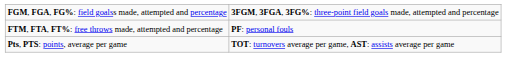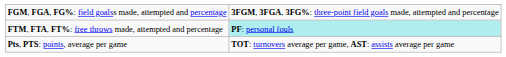(262, 29) no background -> (262, 29) paleturquoise background
